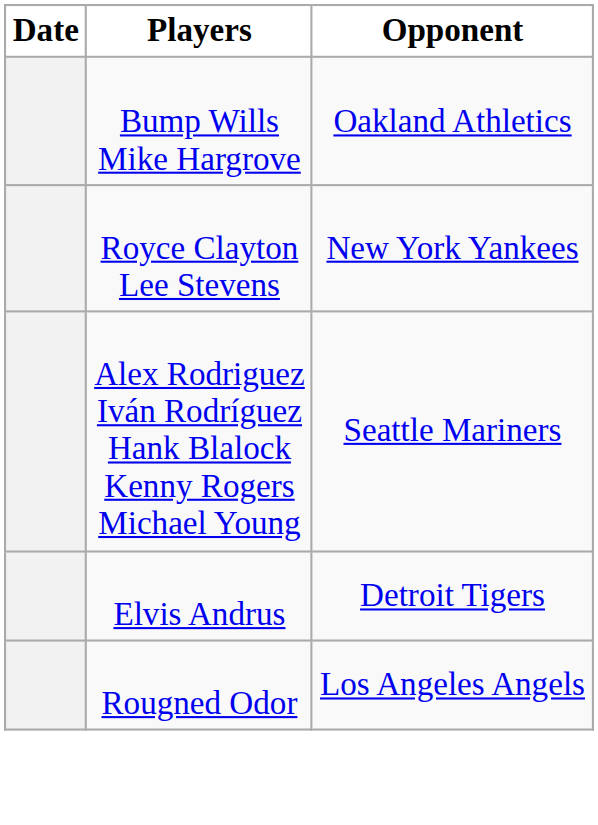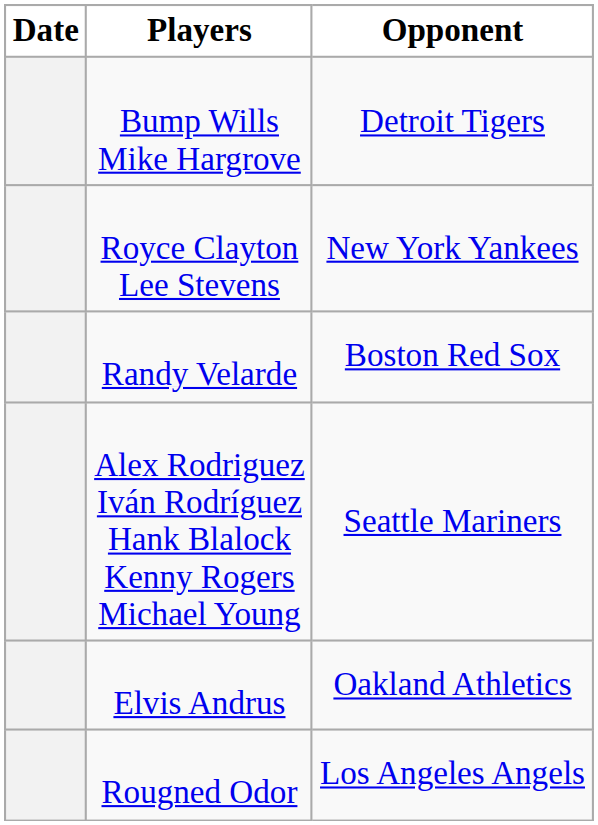(453, 120) Oakland Athletics -> (453, 120) Detroit Tigers
+ row: (199, 374)
(453, 594) Detroit Tigers -> (453, 684) Oakland Athletics
